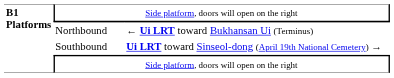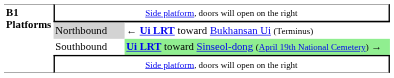(81, 30) no background -> (81, 30) lightgrey background
(254, 47) no background -> (254, 47) lightgreen background
